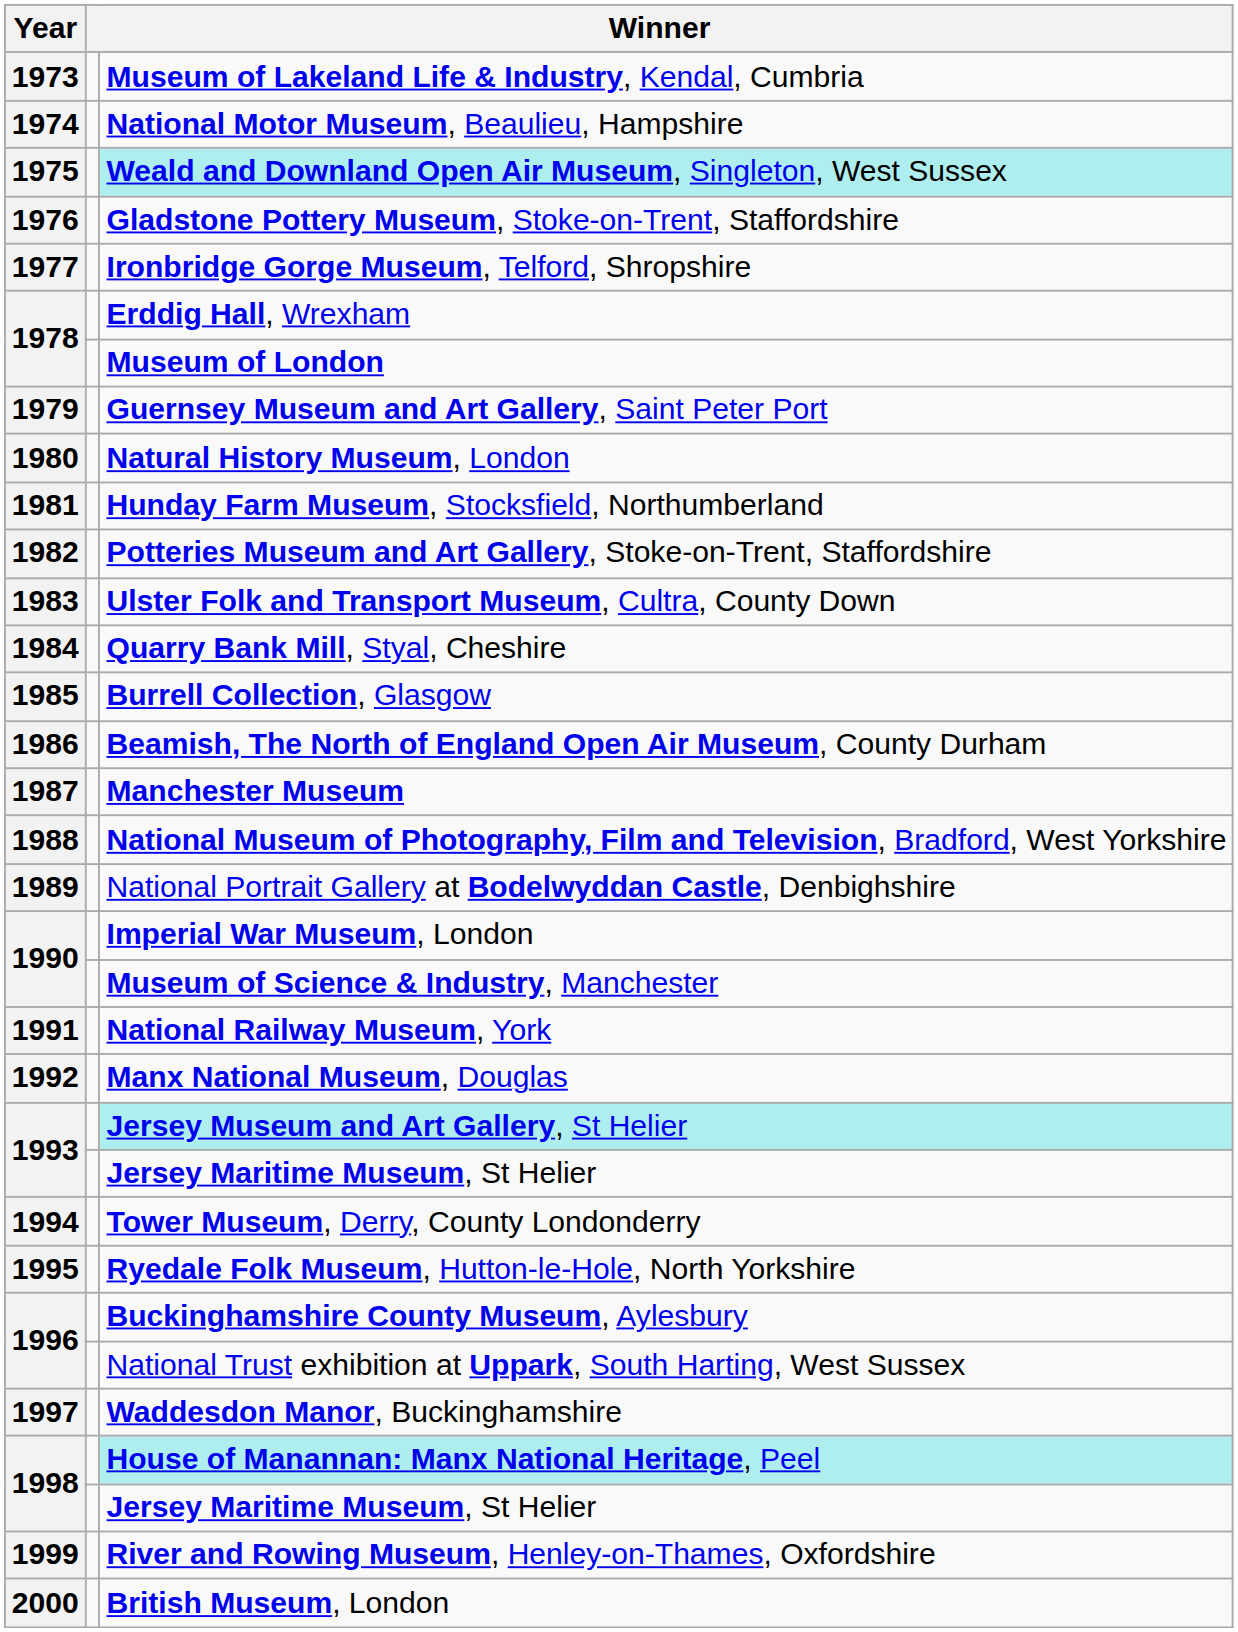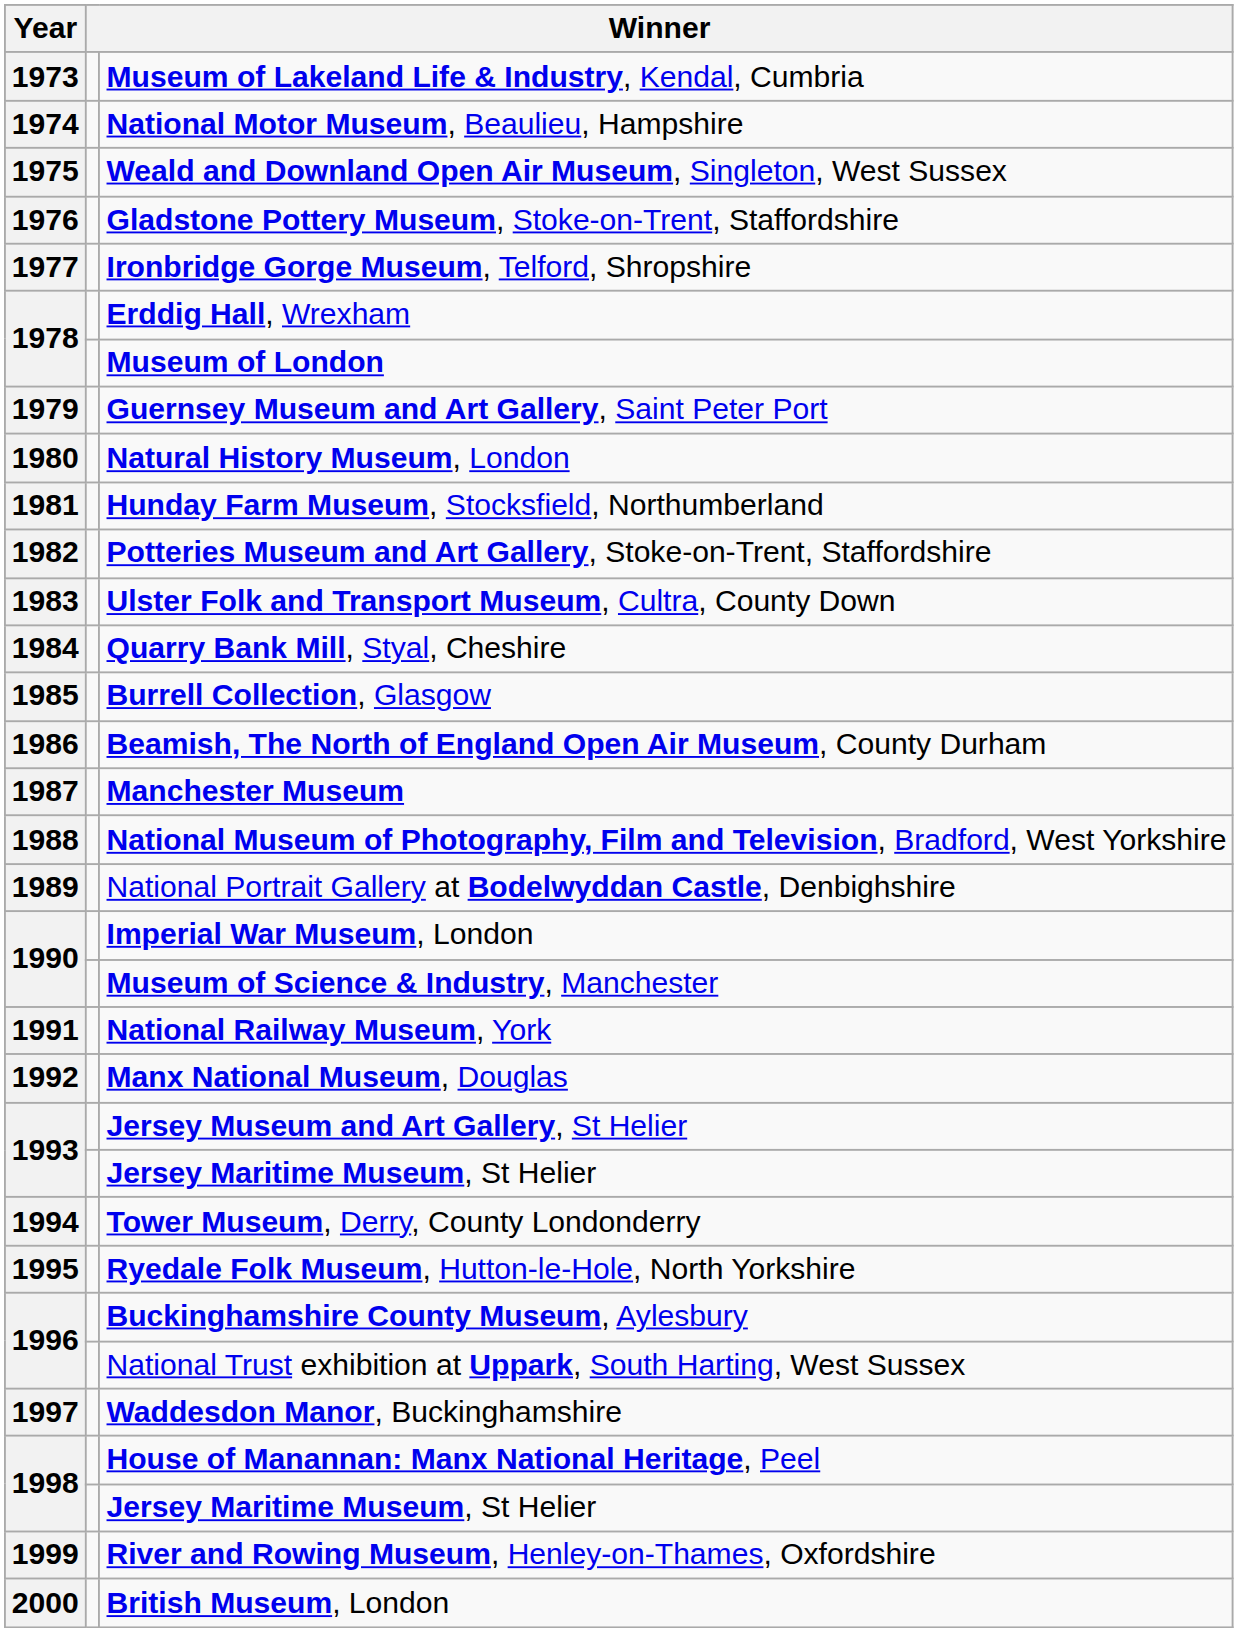(557, 171) paleturquoise background -> (557, 171) no background
(397, 1125) paleturquoise background -> (397, 1125) no background
(463, 1459) paleturquoise background -> (463, 1459) no background
